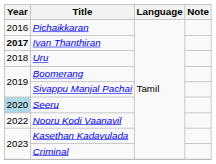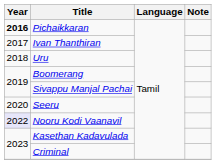(17, 27) normal -> (17, 27) bold
(17, 43) bold -> (17, 43) normal
(17, 105) lightblue background -> (17, 105) no background
(17, 120) no background -> (17, 120) lavender background
